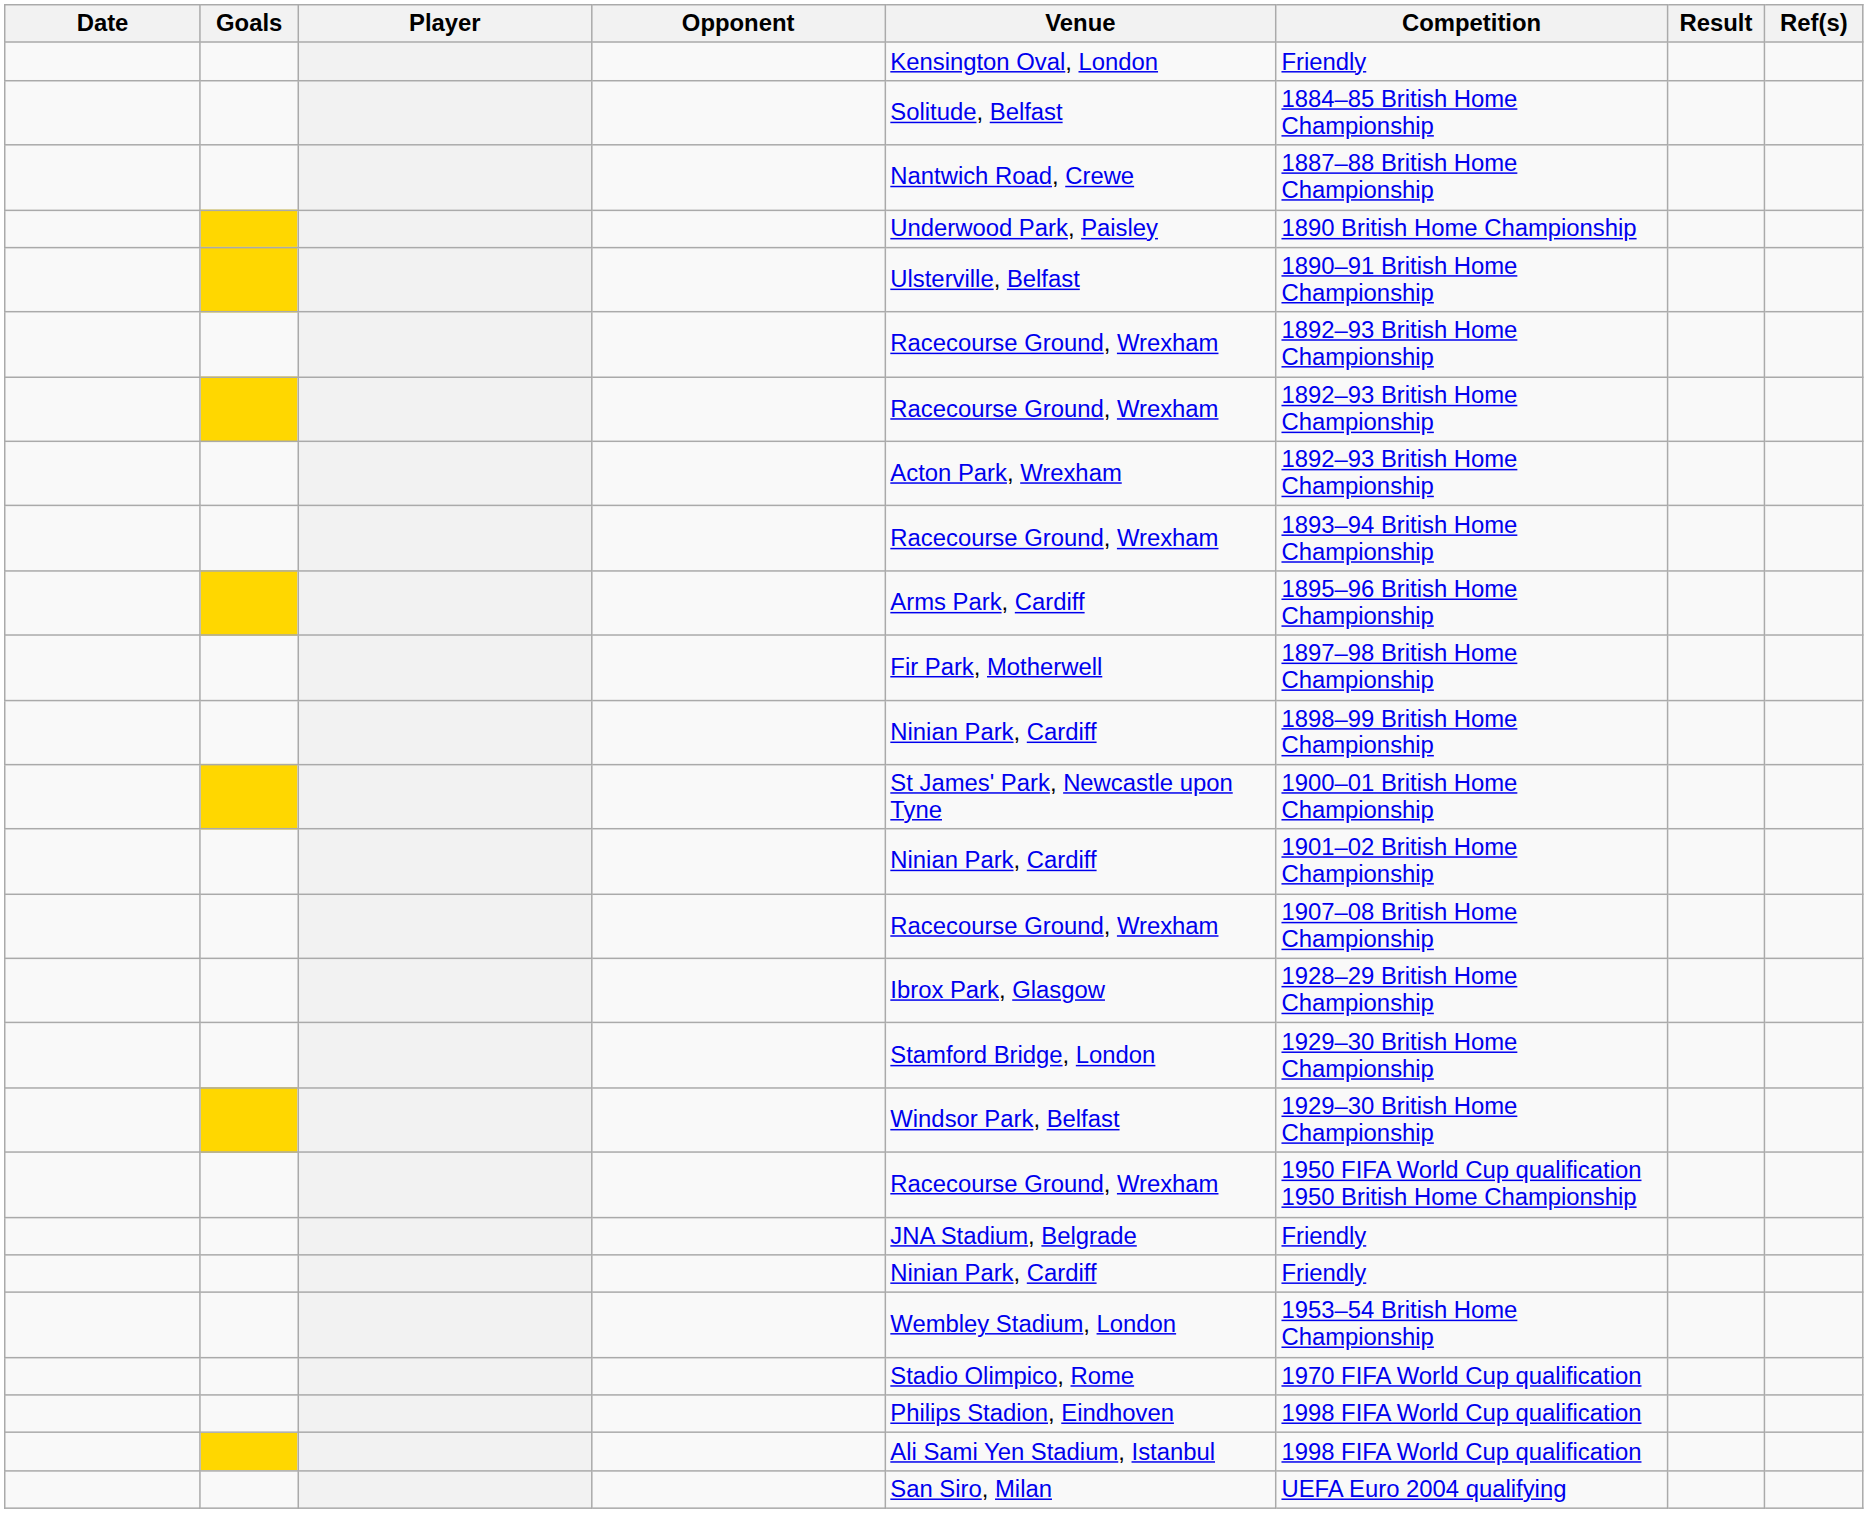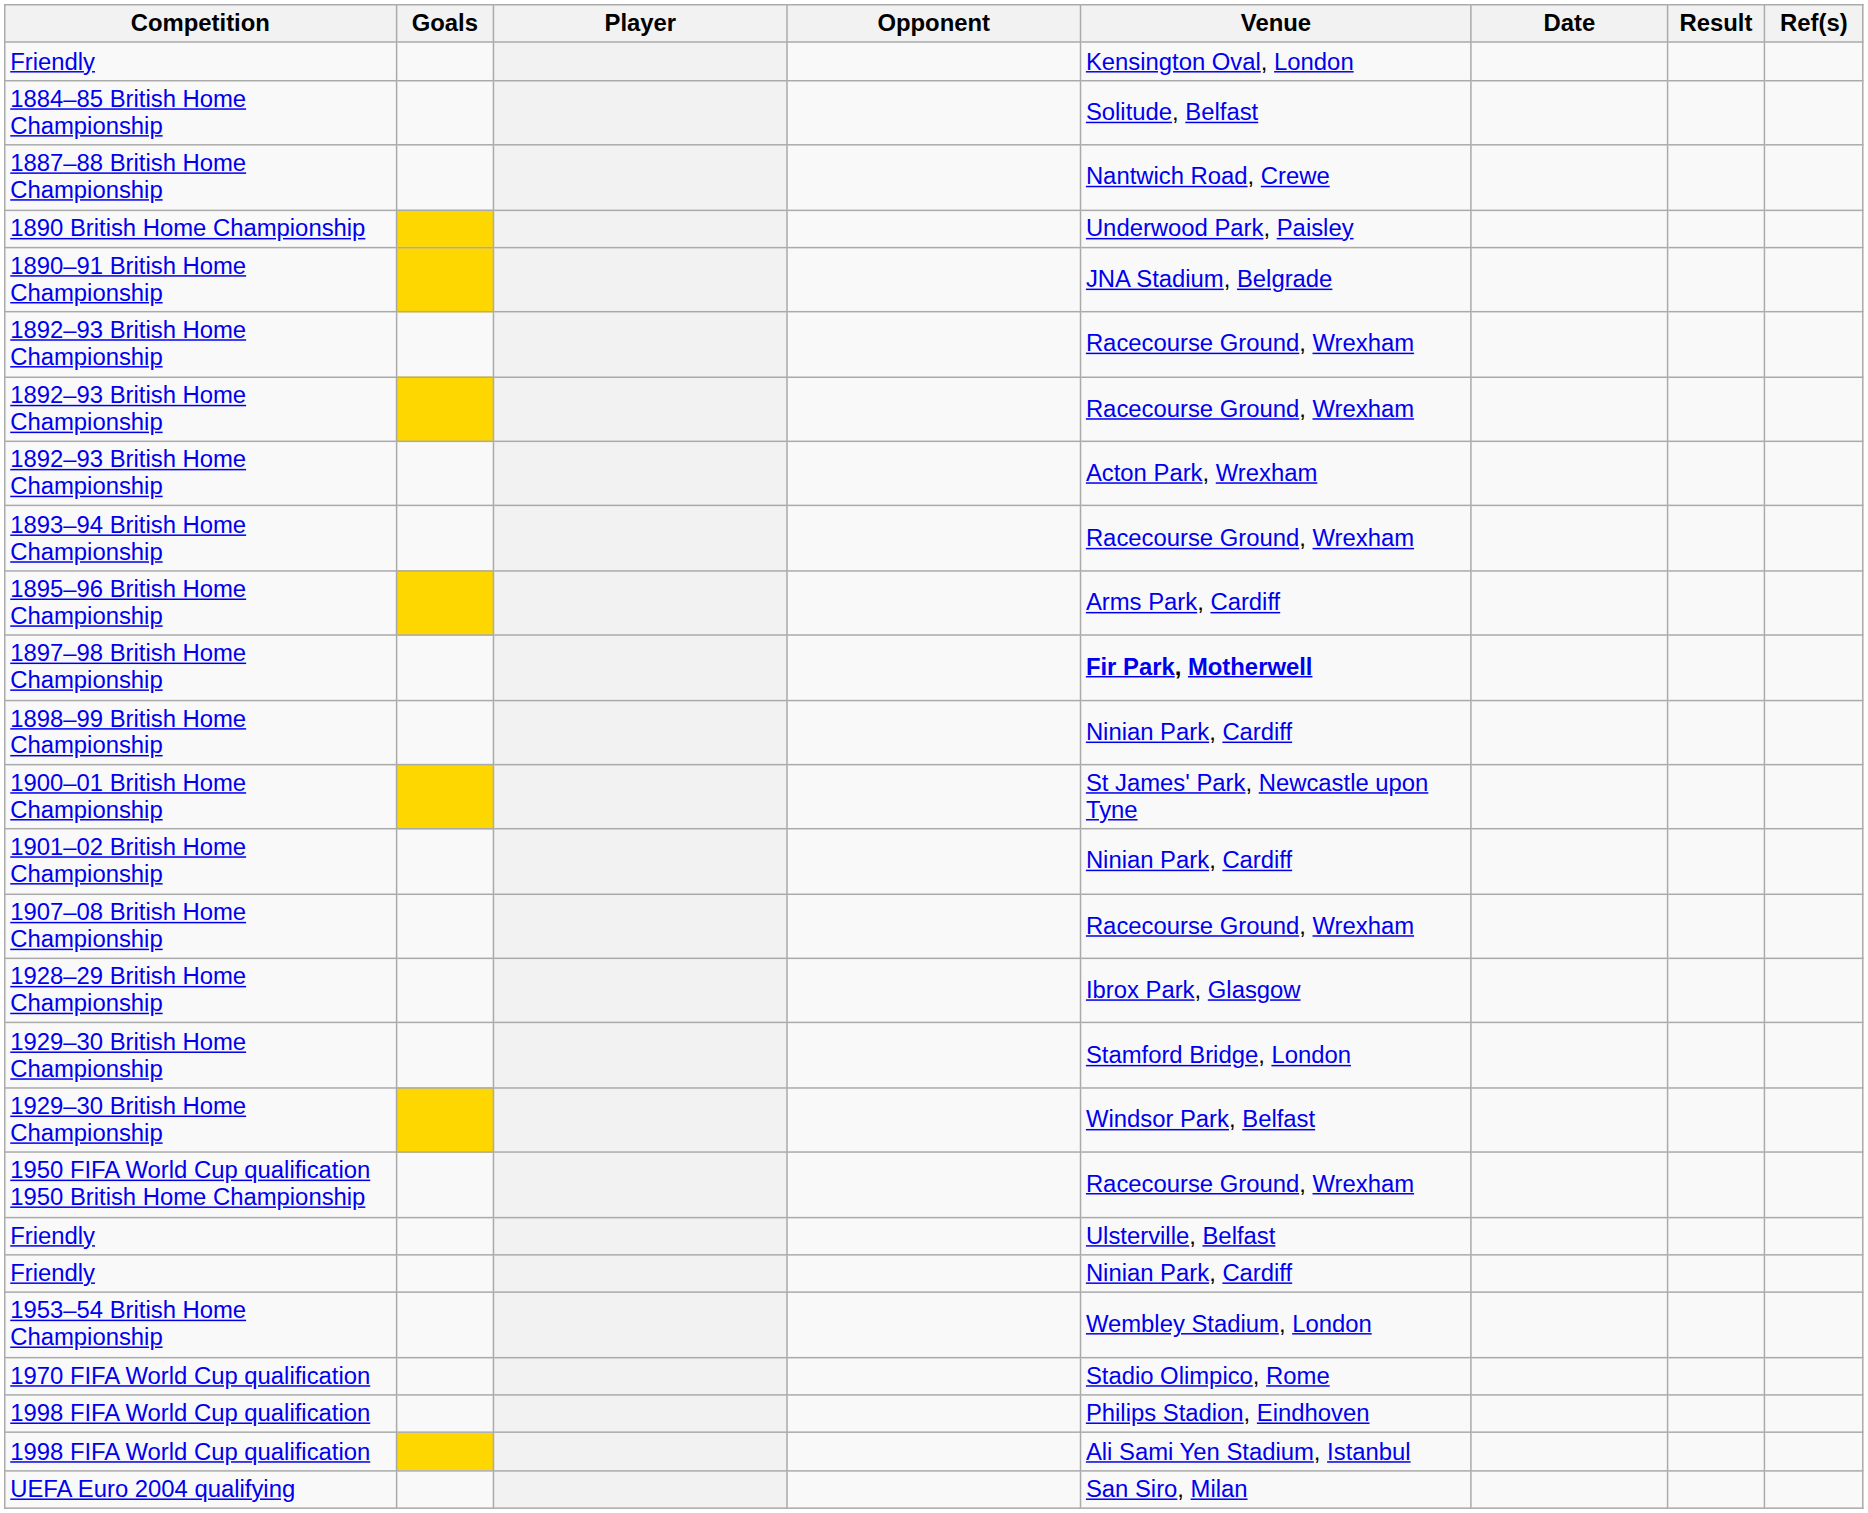columns swapped: (103, 23) <-> (1472, 23)
(985, 279) Ulsterville, Belfast -> (1209, 279) JNA Stadium, Belgrade
(996, 667) normal -> (1199, 667) bold
(1014, 1235) JNA Stadium, Belgrade -> (1181, 1235) Ulsterville, Belfast
